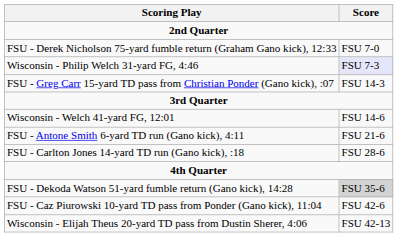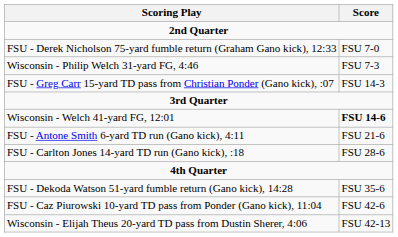(360, 65) lavender background -> (360, 65) no background
(363, 118) normal -> (363, 118) bold
(363, 188) lightgrey background -> (363, 188) no background
